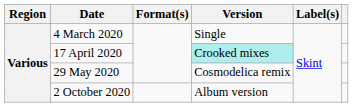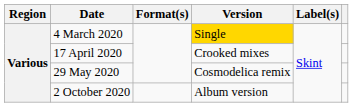(210, 33) no background -> (210, 33) gold background
(232, 53) paleturquoise background -> (232, 53) no background
